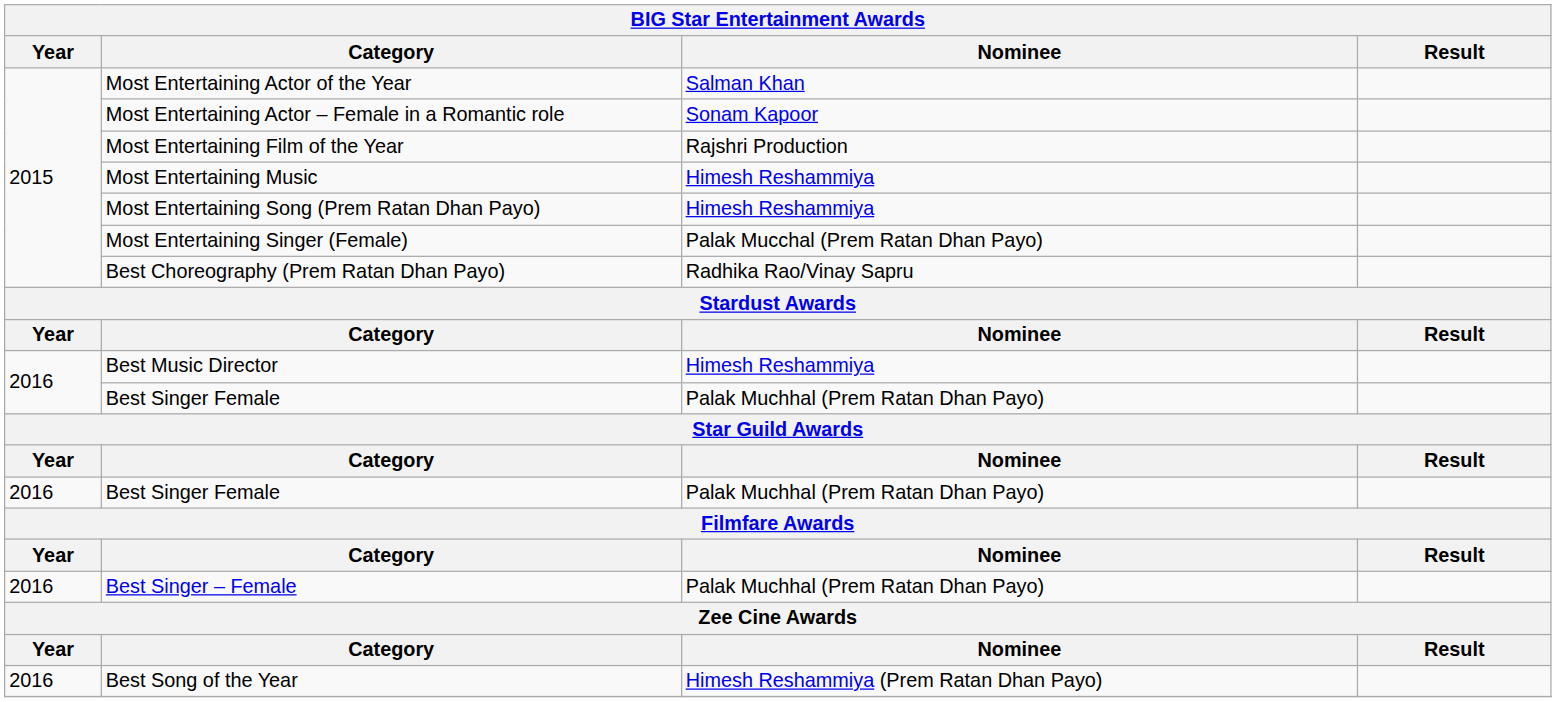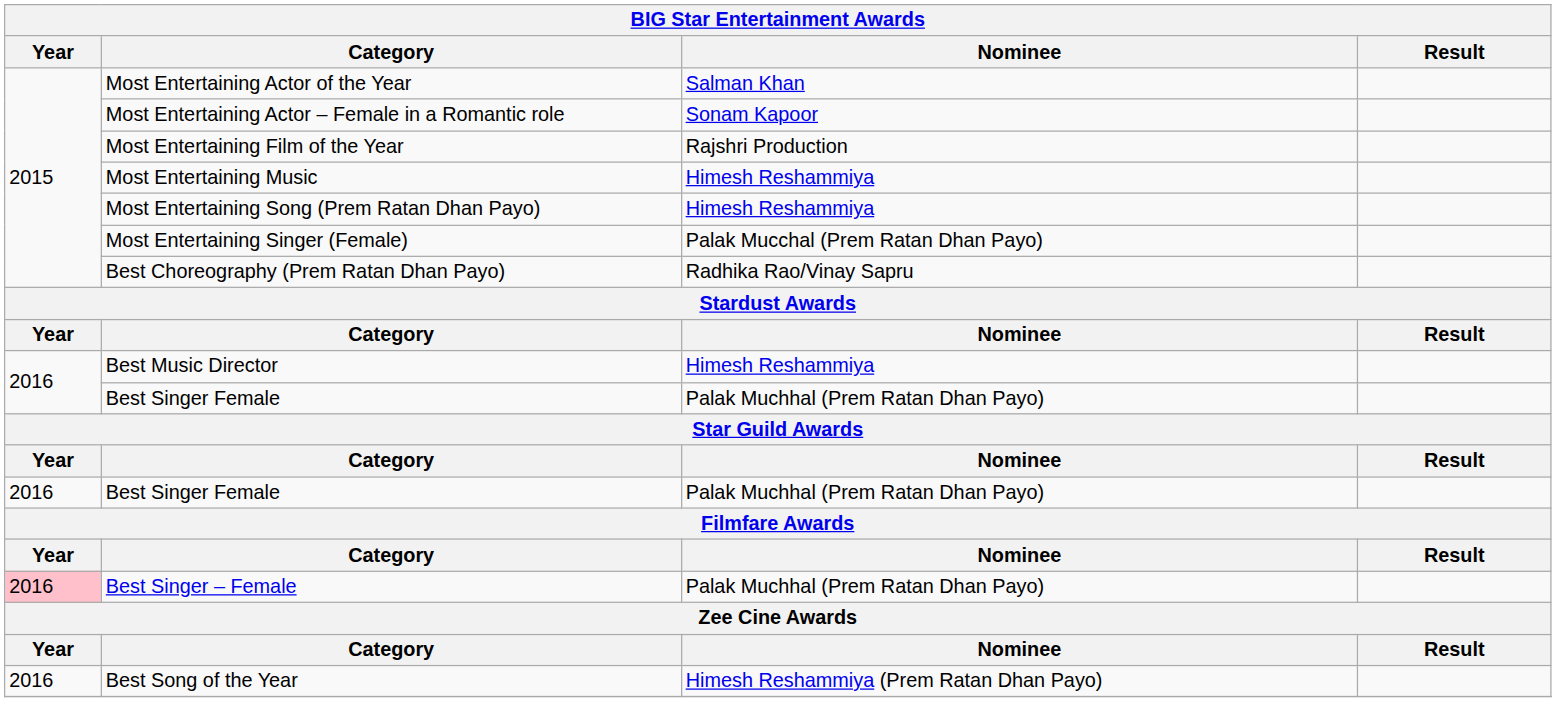(31, 586) no background -> (31, 586) pink background
